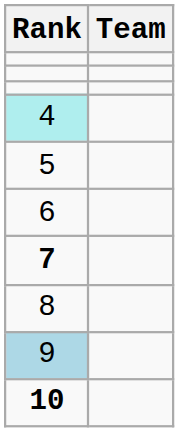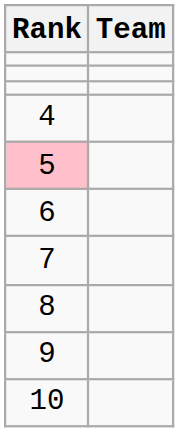(47, 118) paleturquoise background -> (47, 118) no background
(47, 165) no background -> (47, 165) pink background
(47, 260) bold -> (47, 260) normal
(47, 355) lightblue background -> (47, 355) no background
(47, 403) bold -> (47, 403) normal
